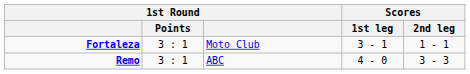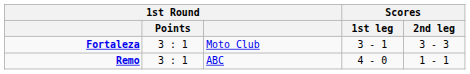(434, 45) 1 - 1 -> (434, 45) 3 - 3
(434, 61) 3 - 3 -> (434, 61) 1 - 1
